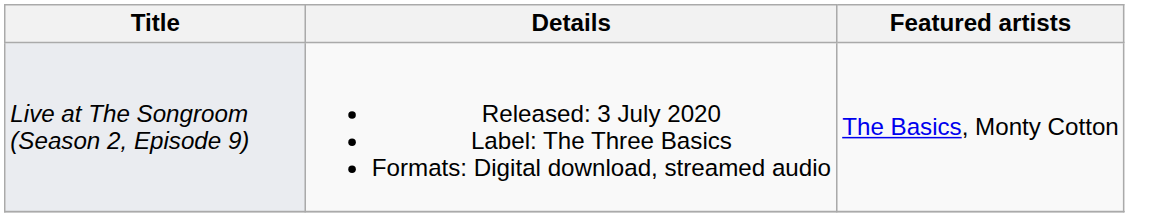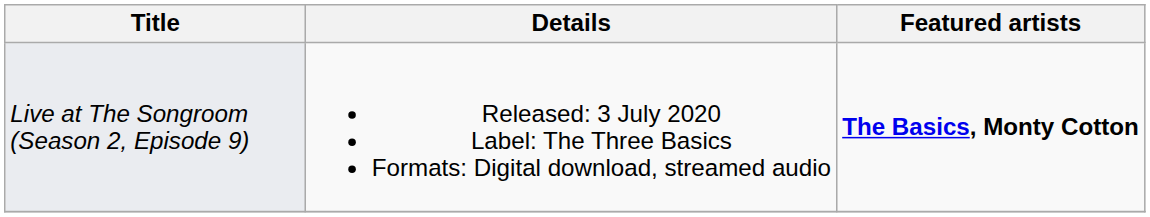(980, 126) normal -> (991, 126) bold
